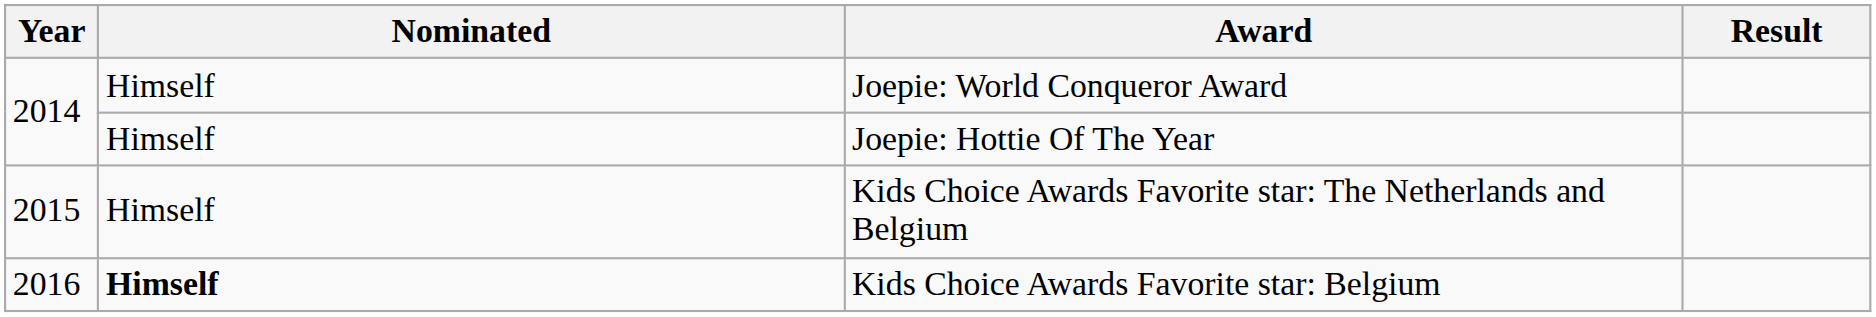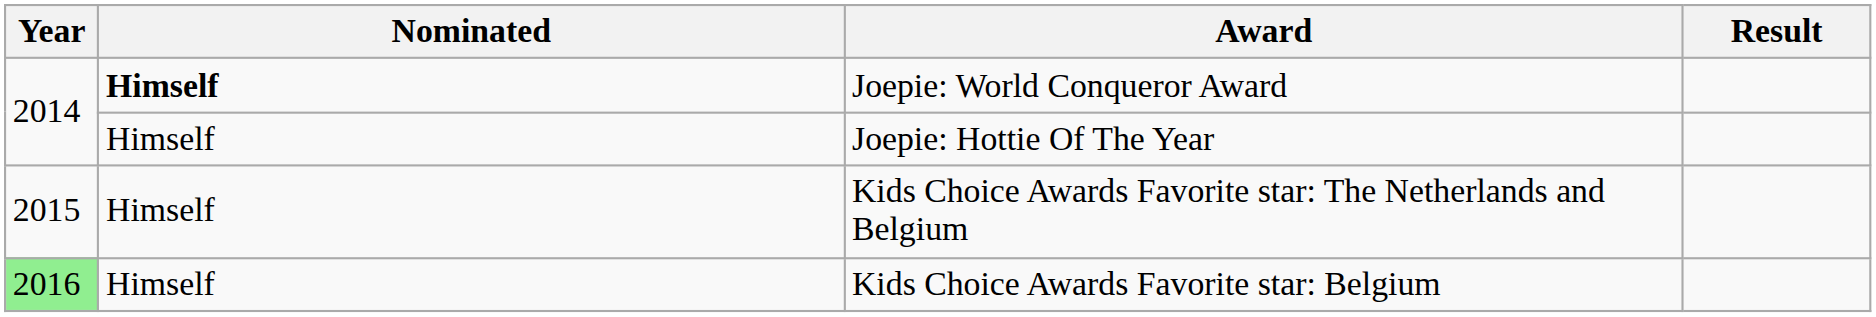(160, 84) normal -> (162, 84) bold
(47, 283) no background -> (47, 283) lightgreen background
(162, 283) bold -> (160, 283) normal
